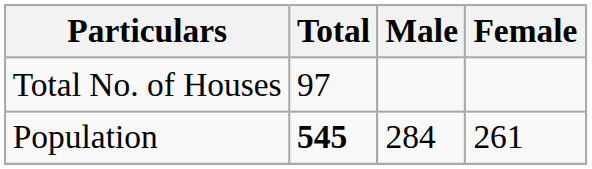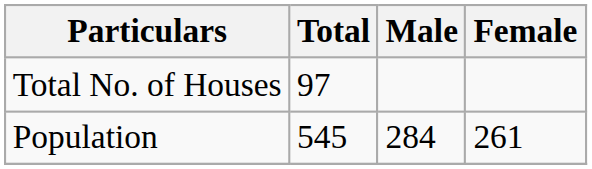(322, 137) bold -> (322, 137) normal
